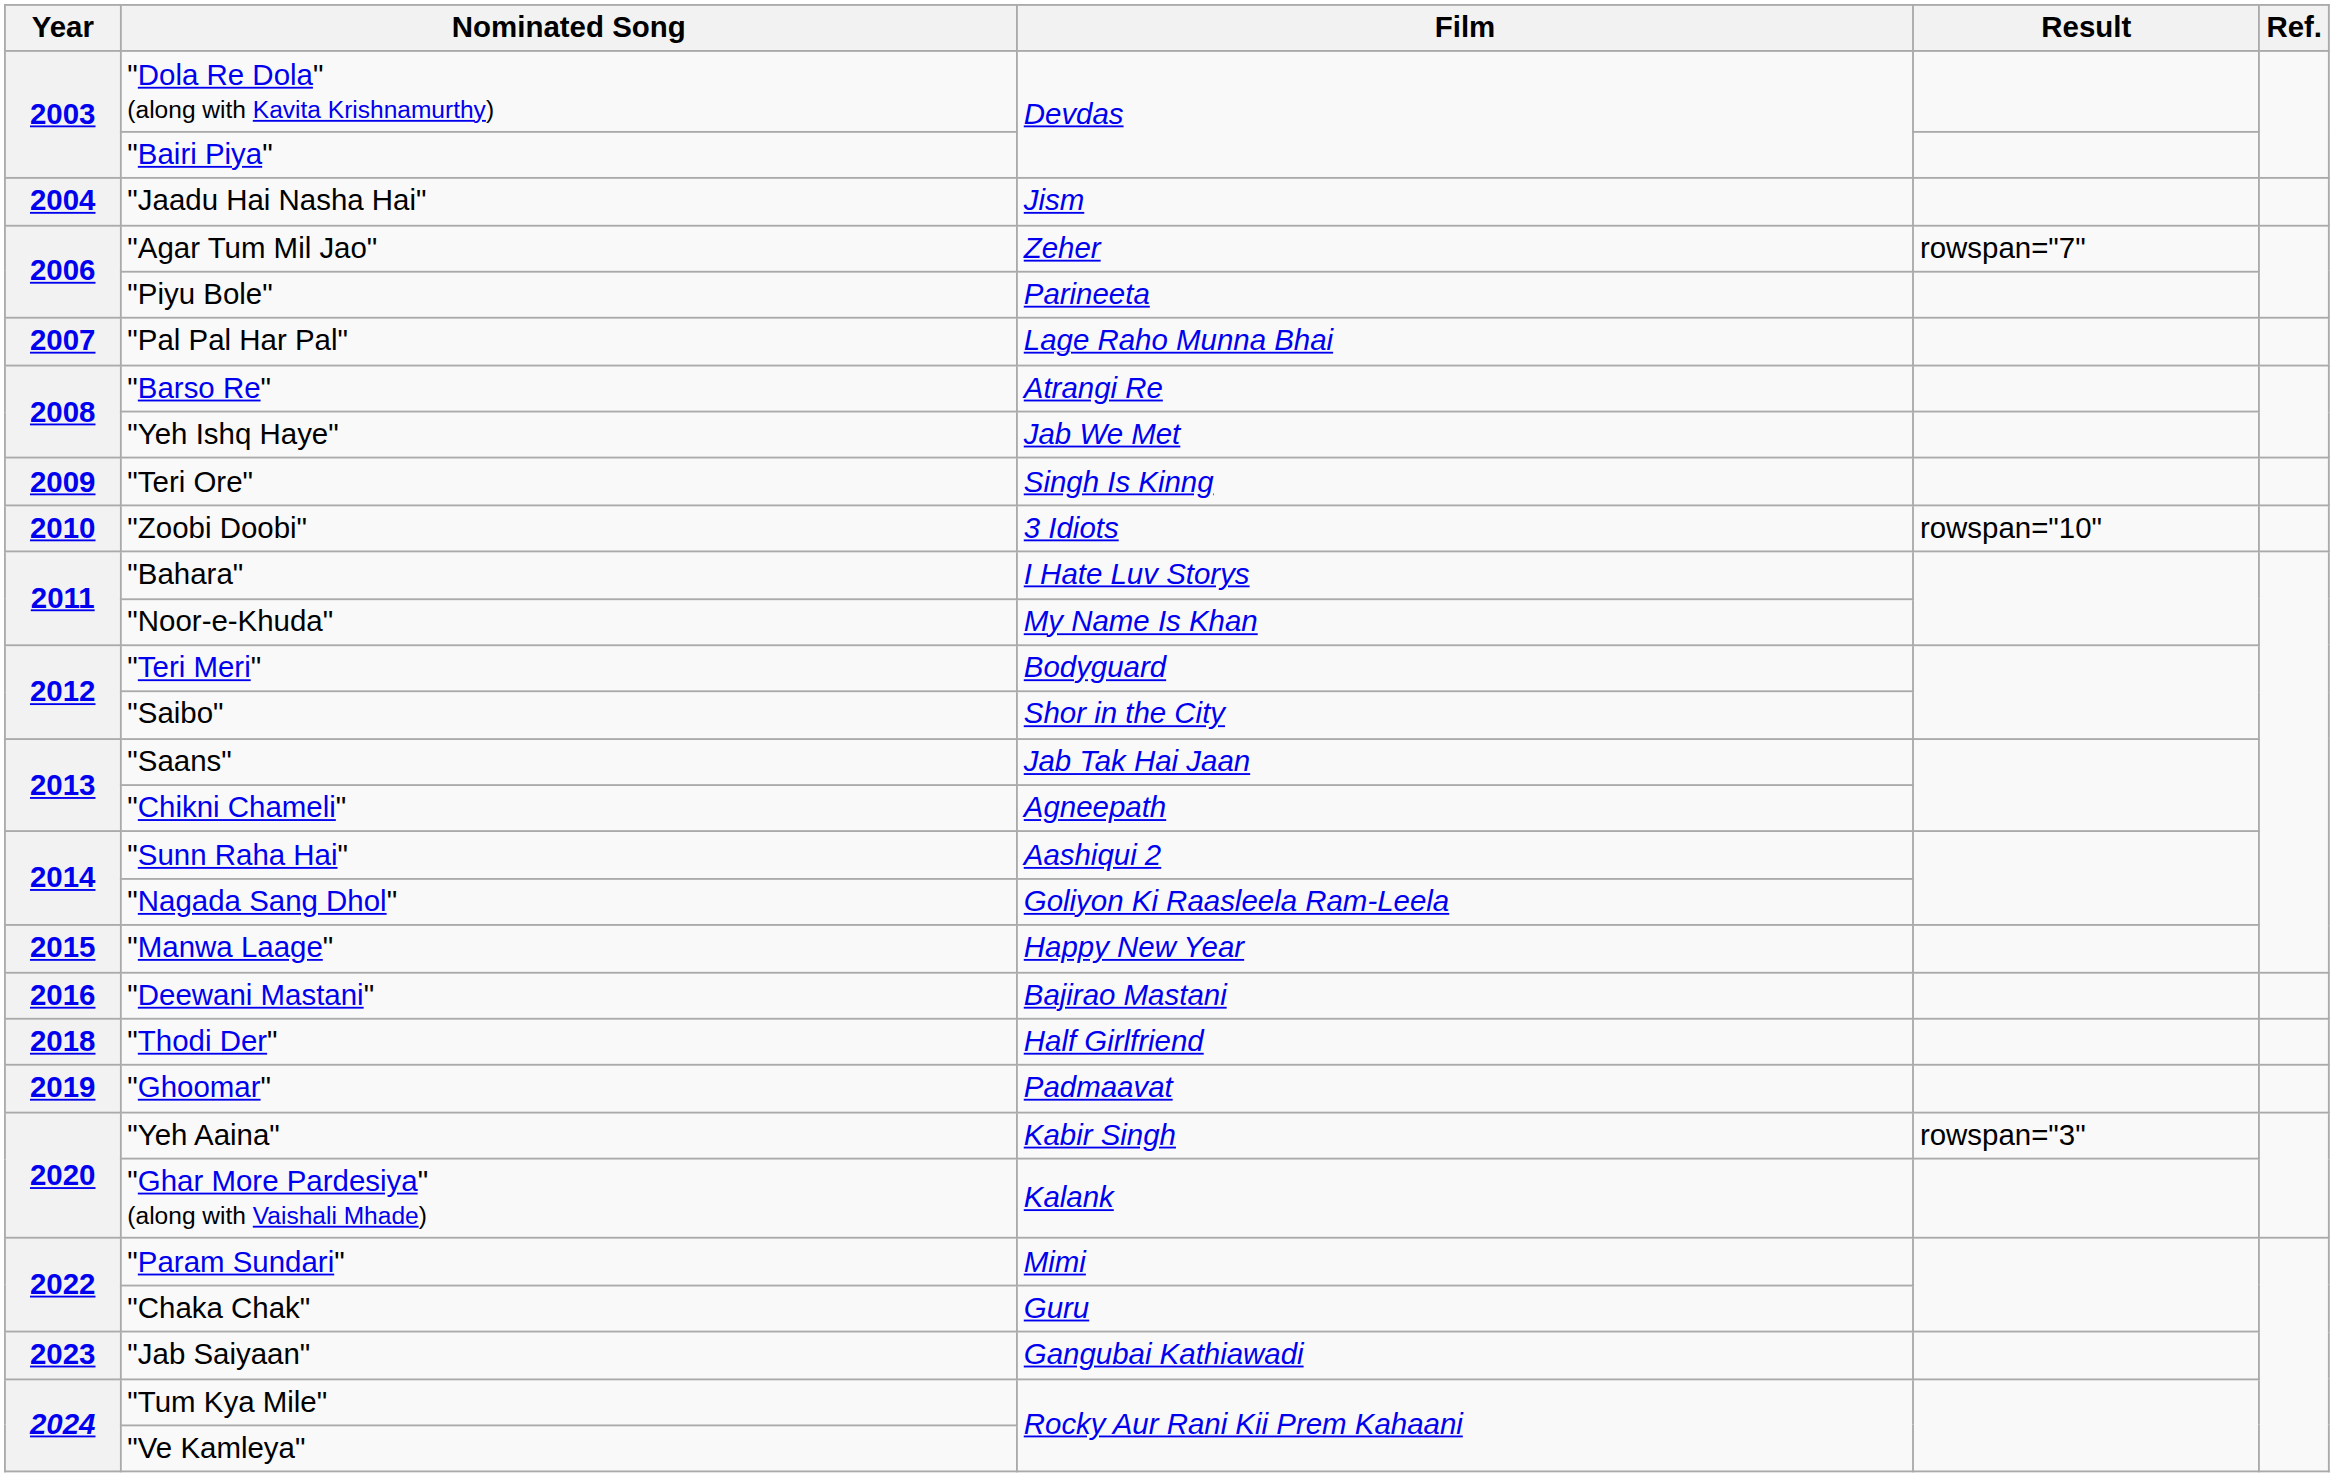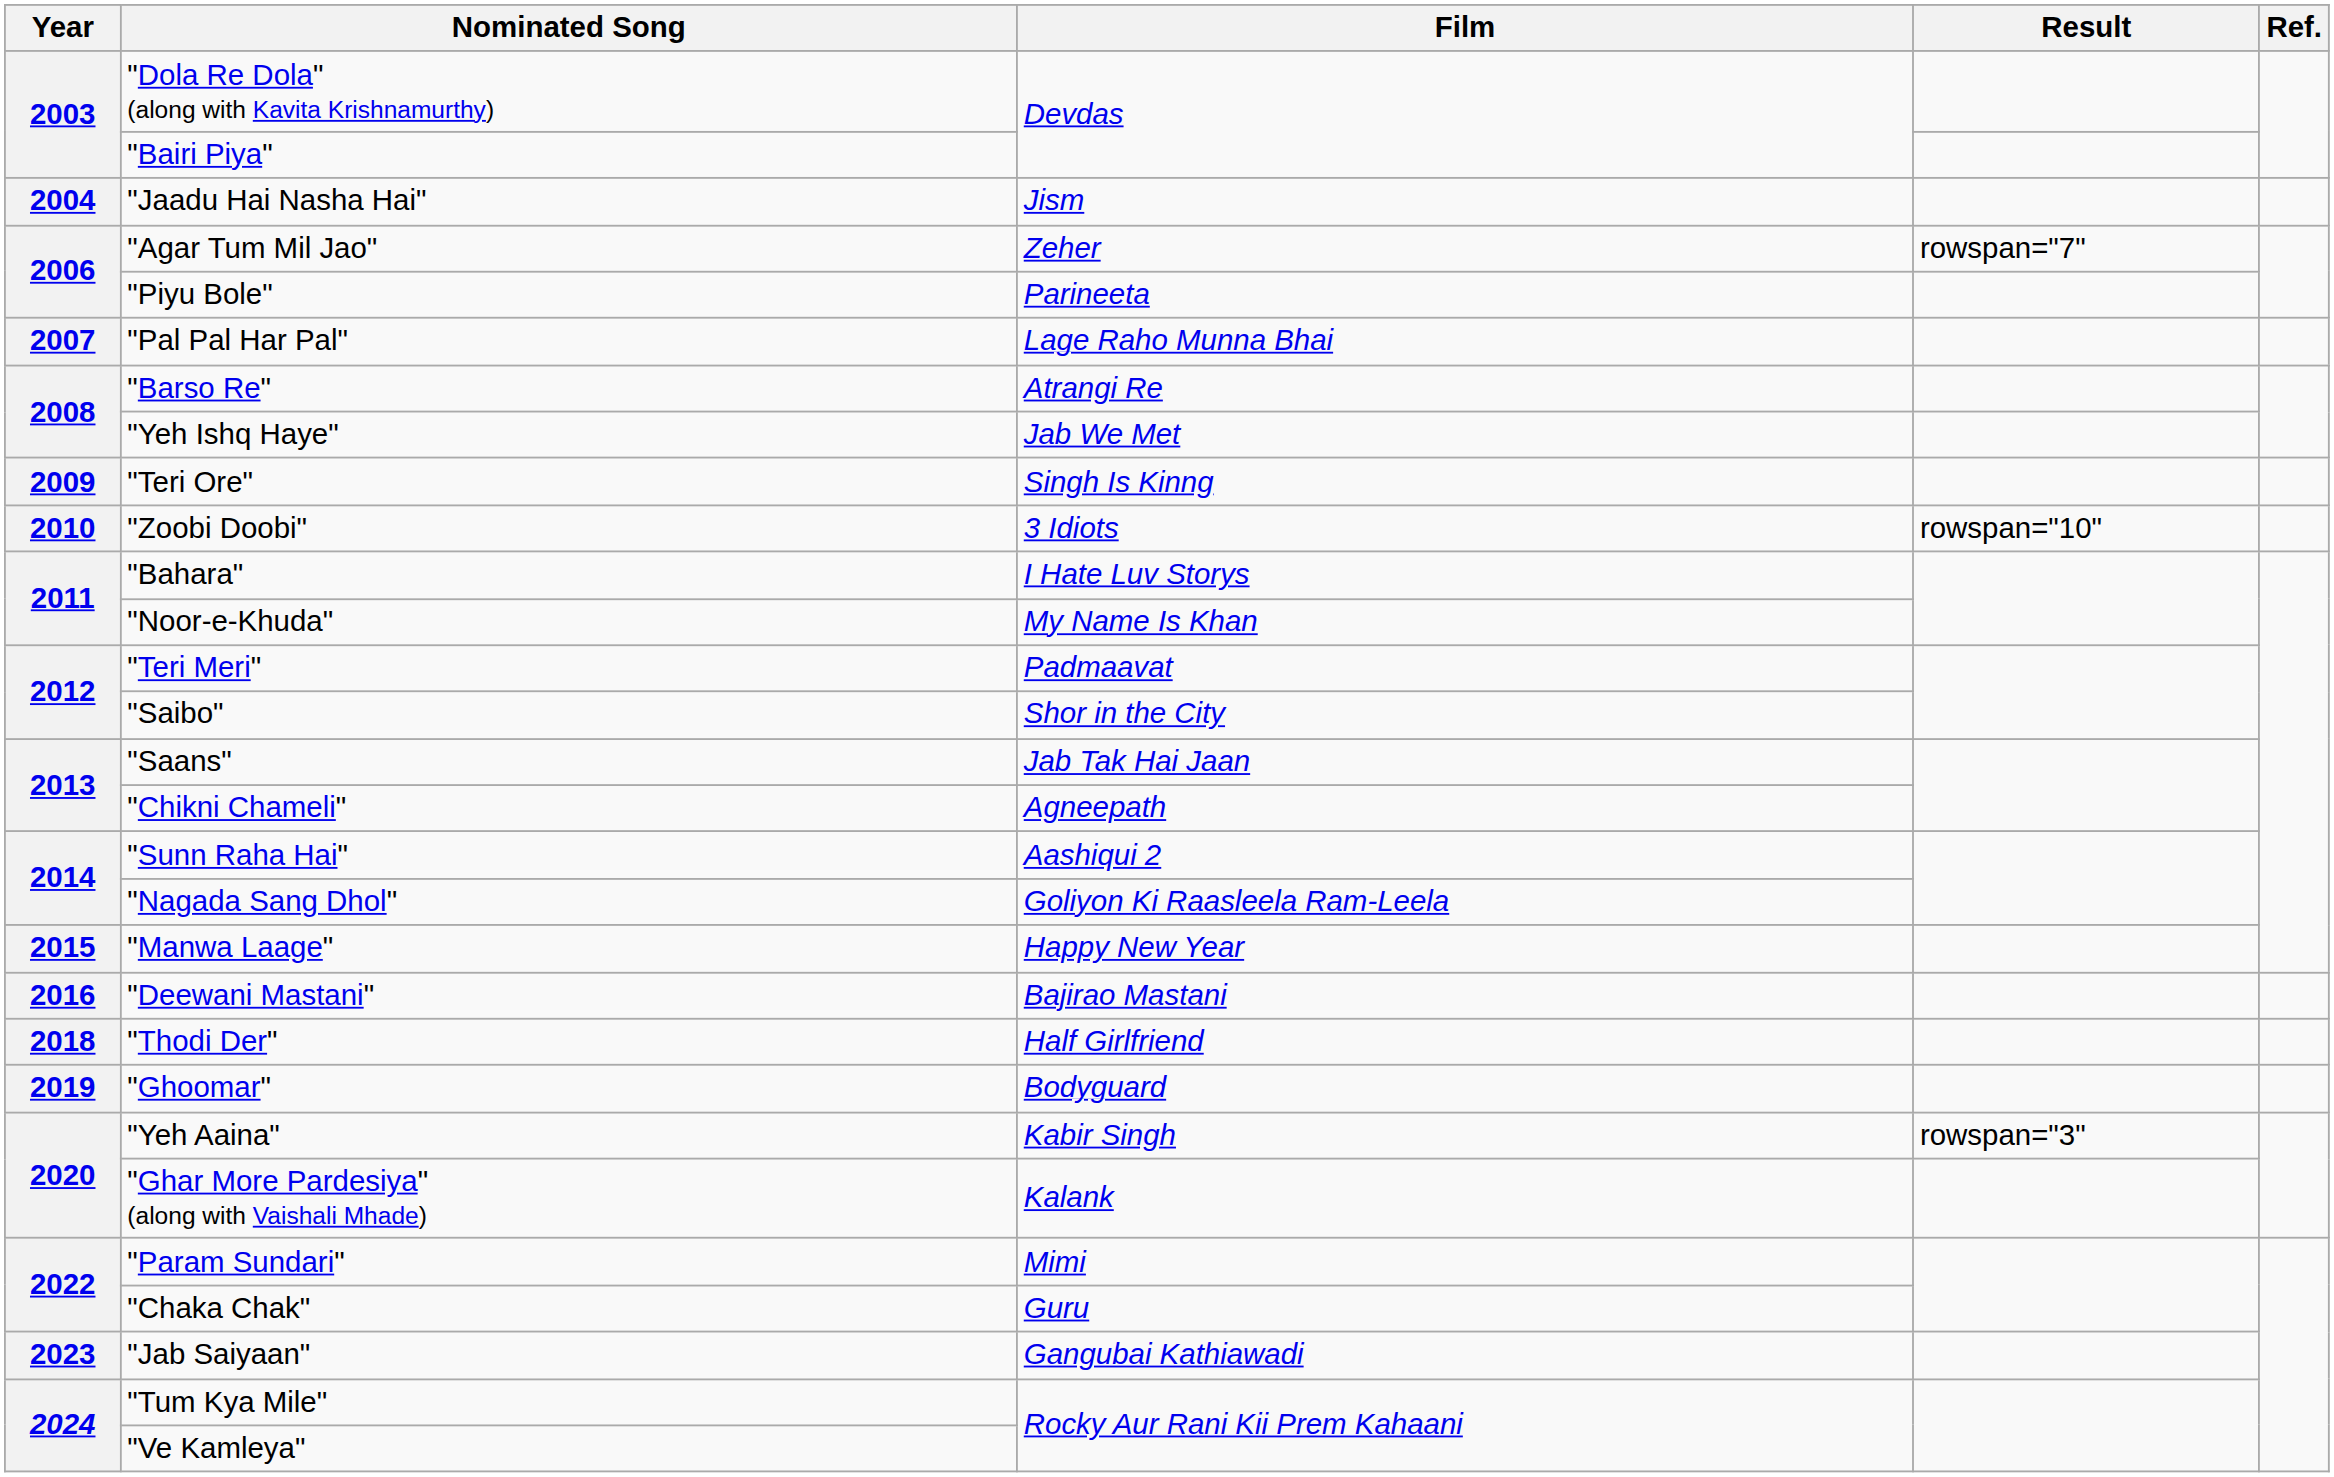(1095, 667) Bodyguard -> (1098, 667) Padmaavat
(1098, 1088) Padmaavat -> (1095, 1088) Bodyguard
